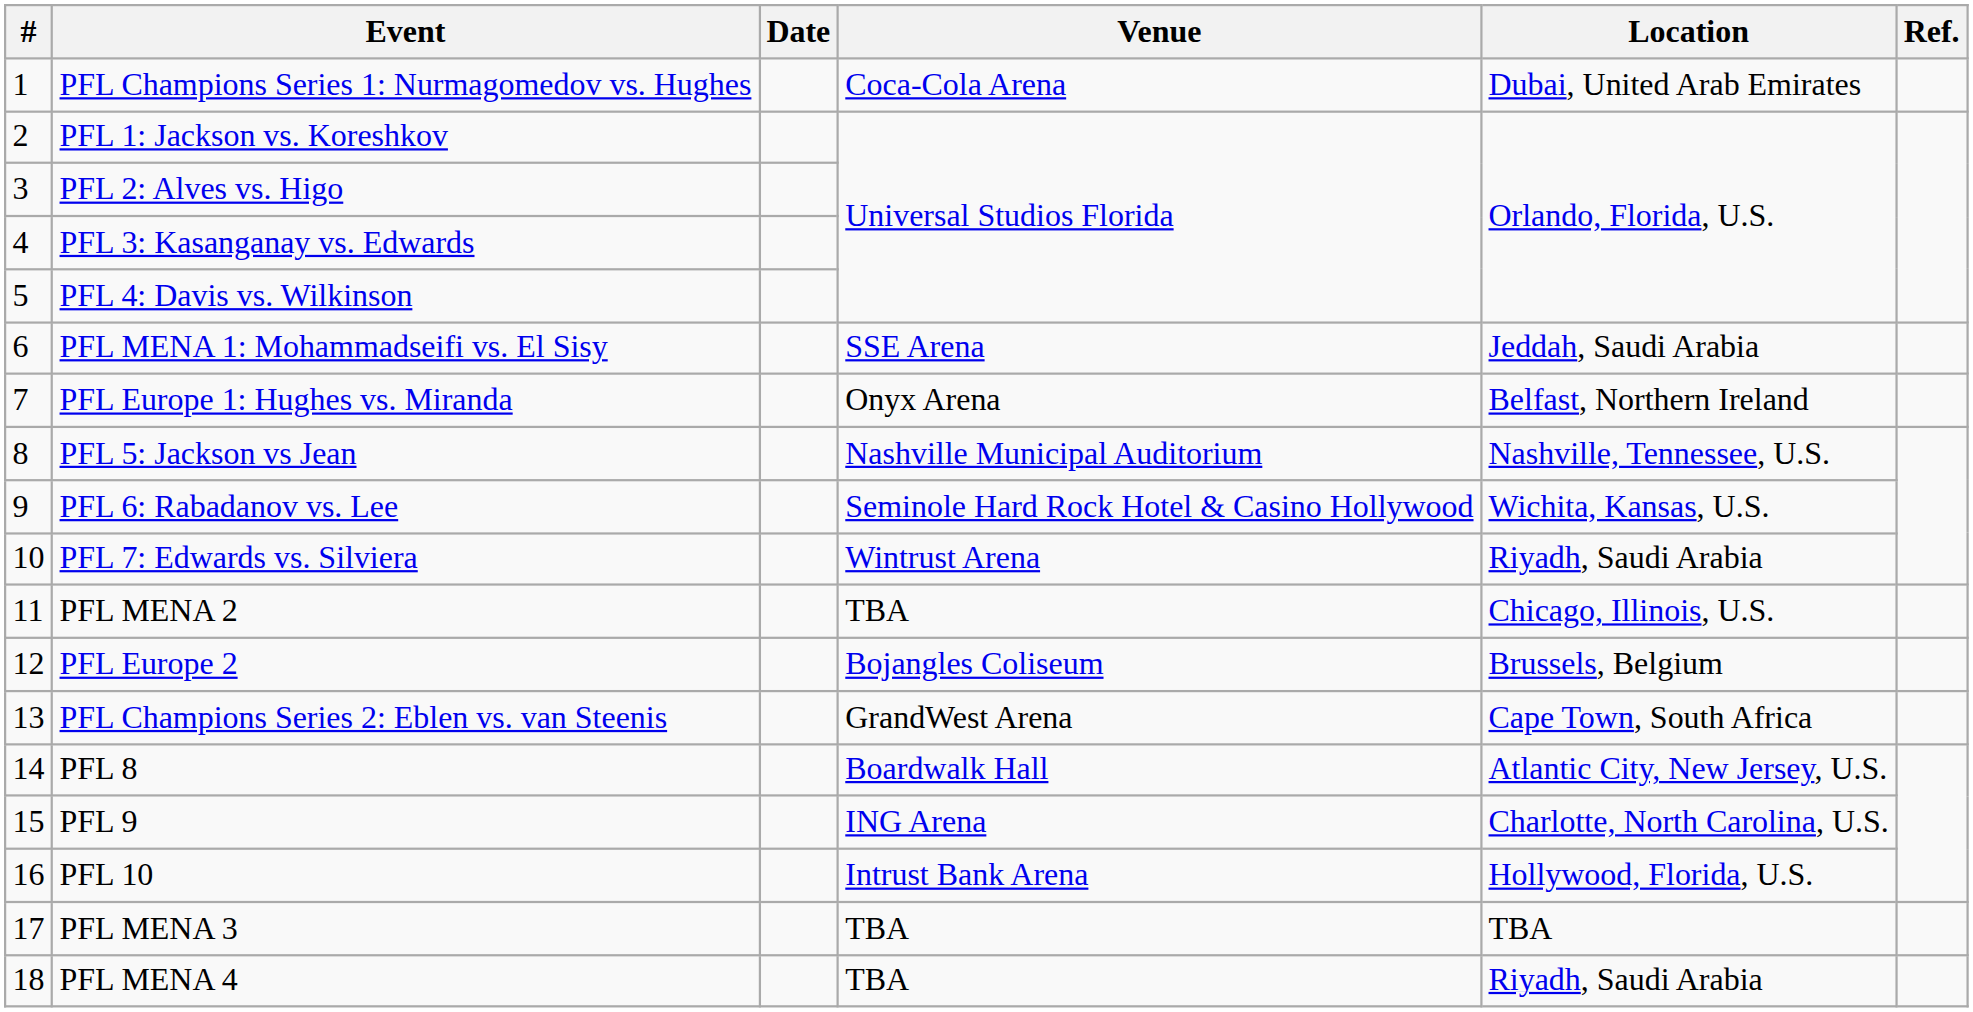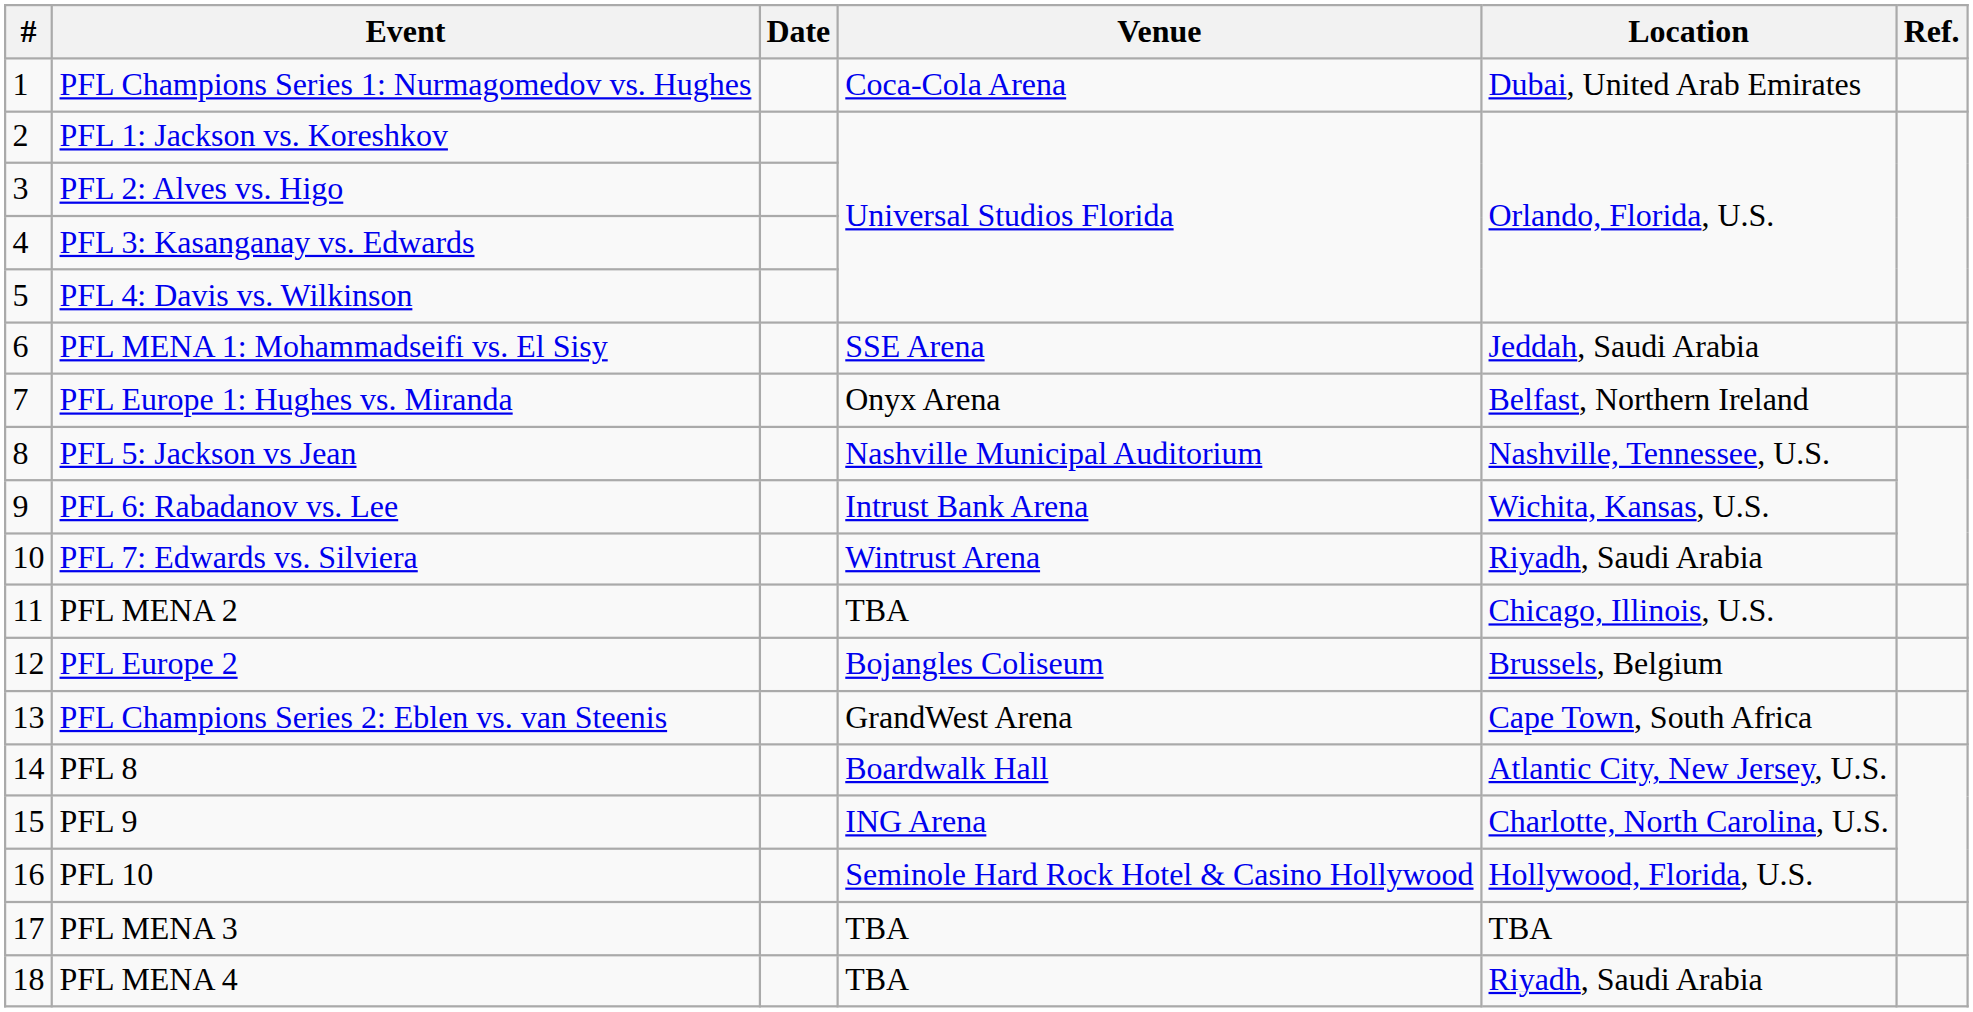(1159, 505) Seminole Hard Rock Hotel & Casino Hollywood -> (967, 505) Intrust Bank Arena
(967, 874) Intrust Bank Arena -> (1159, 874) Seminole Hard Rock Hotel & Casino Hollywood
